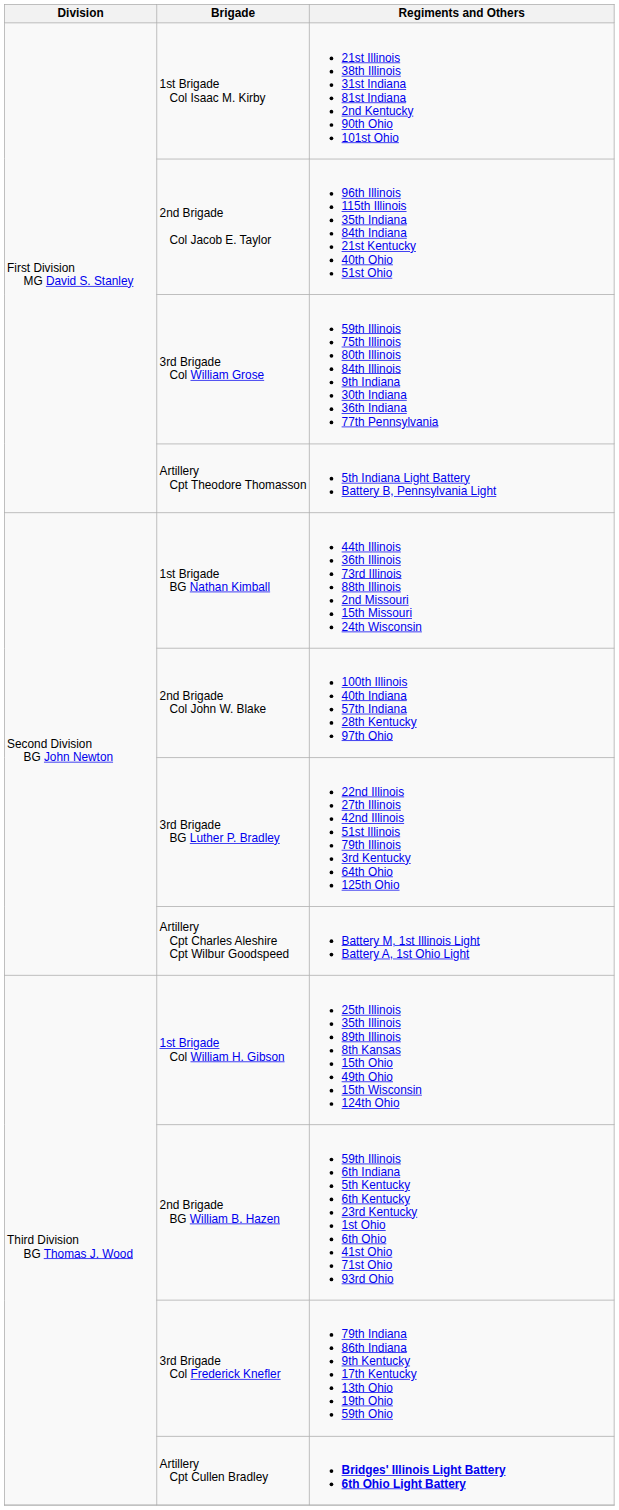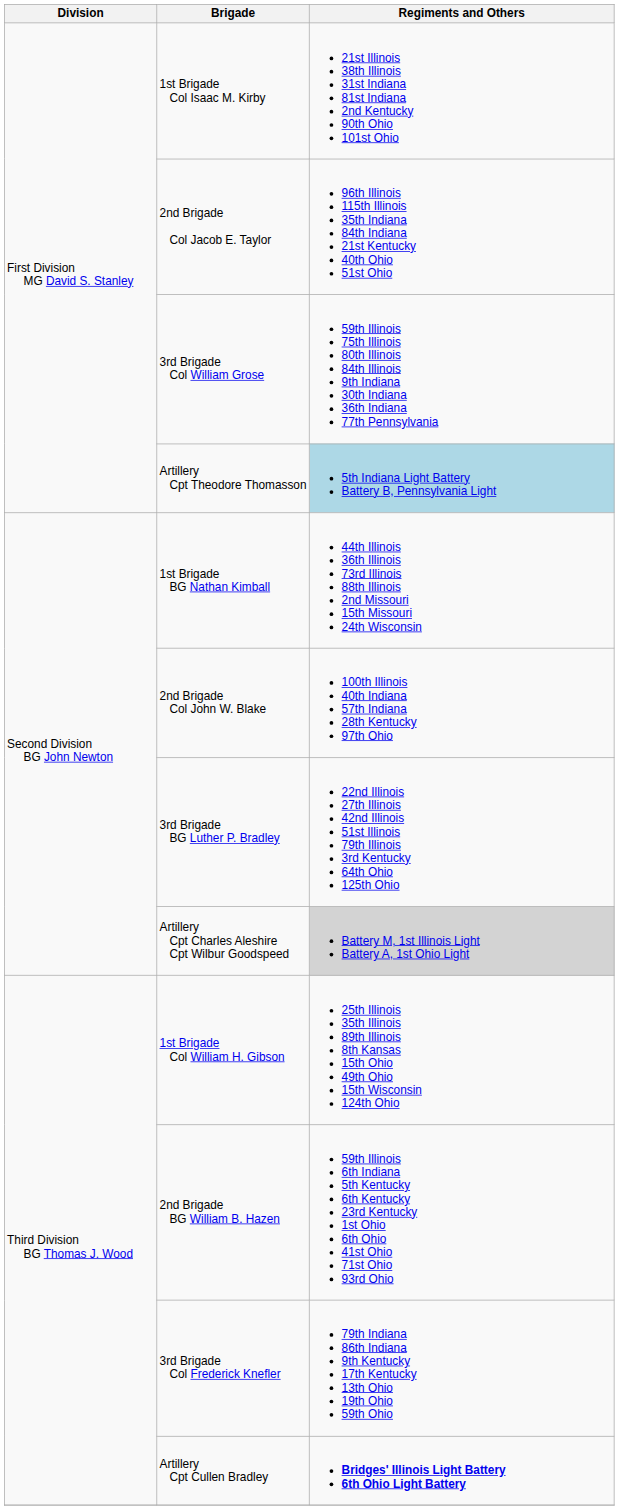(462, 485) no background -> (462, 485) lightblue background
(462, 948) no background -> (462, 948) lightgrey background
